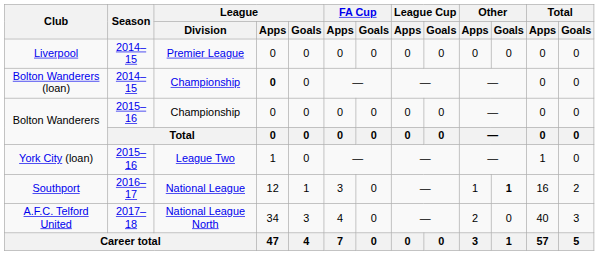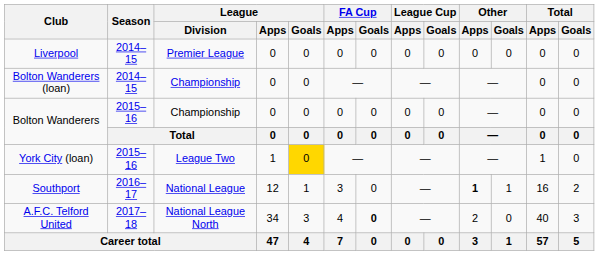(273, 83) bold -> (273, 83) normal
(306, 159) no background -> (306, 159) gold background
(475, 188) normal -> (475, 188) bold
(509, 188) bold -> (509, 188) normal
(374, 218) normal -> (374, 218) bold
